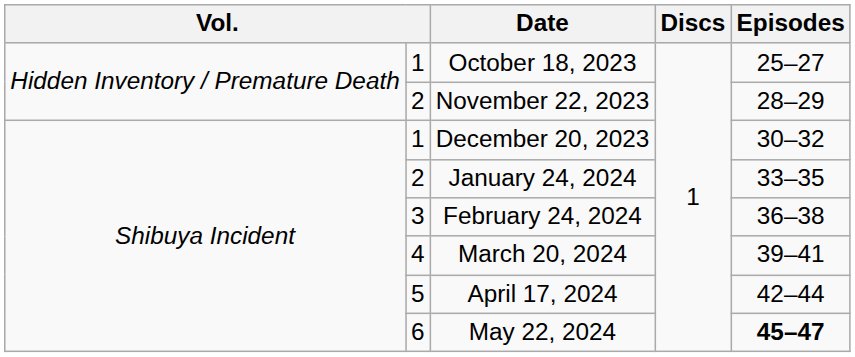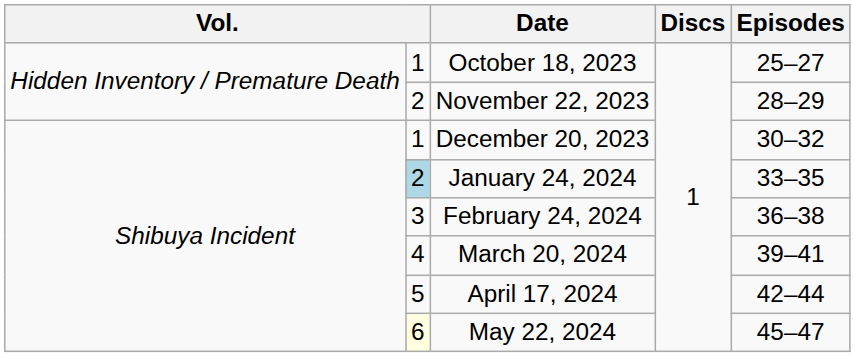(418, 178) no background -> (418, 178) lightblue background
(418, 332) no background -> (418, 332) lightyellow background
(791, 332) bold -> (791, 332) normal
